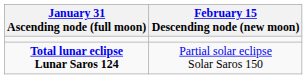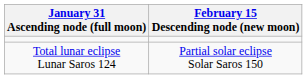(77, 58) bold -> (77, 58) normal
